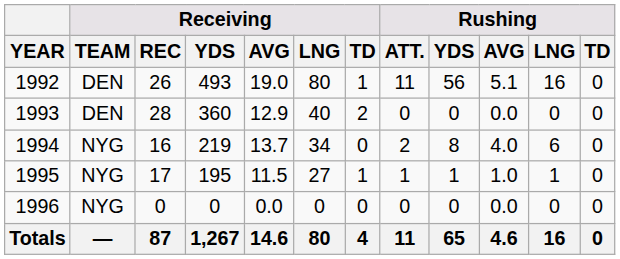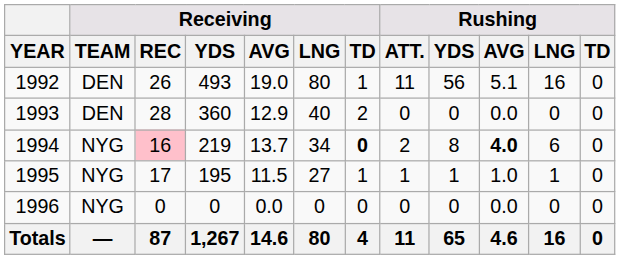(160, 144) no background -> (160, 144) pink background
(362, 144) normal -> (362, 144) bold
(504, 144) normal -> (504, 144) bold
